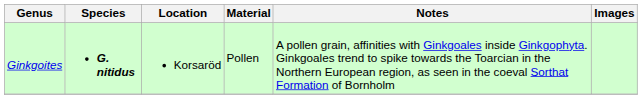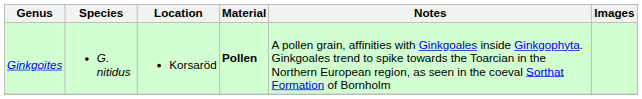(103, 65) bold -> (101, 65) normal
(243, 58) normal -> (240, 58) bold
